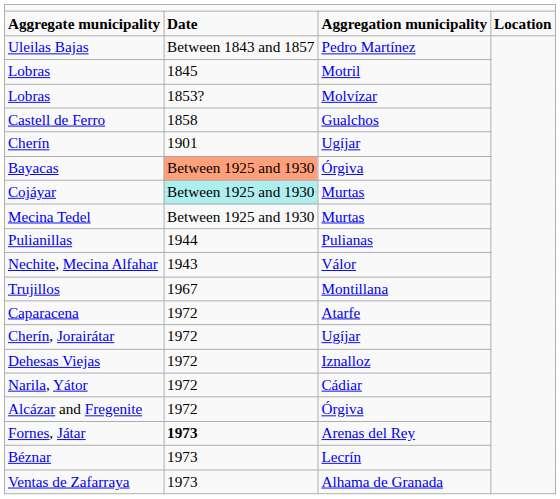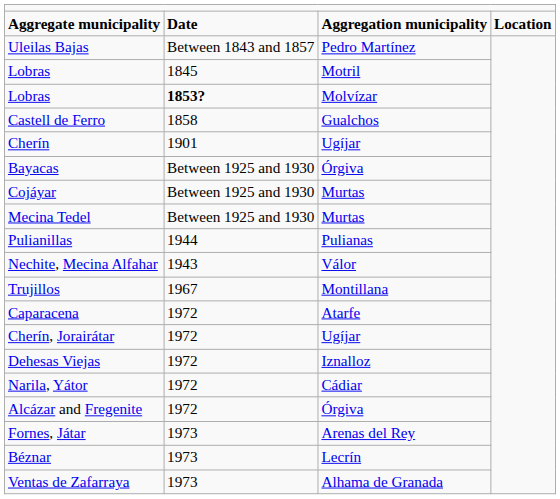(186, 95) normal -> (186, 95) bold
(241, 168) lightsalmon background -> (241, 168) no background
(241, 192) paleturquoise background -> (241, 192) no background
(182, 433) bold -> (182, 433) normal
